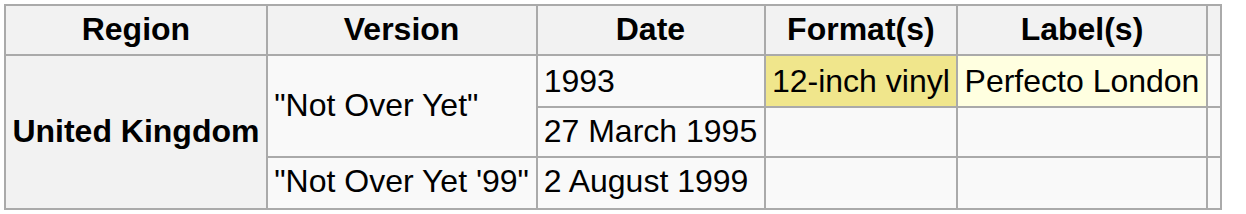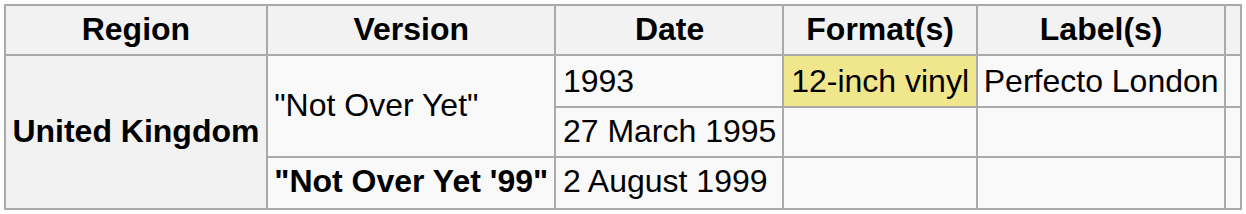(1082, 80) lightyellow background -> (1101, 80) no background
(402, 182) normal -> (411, 182) bold
